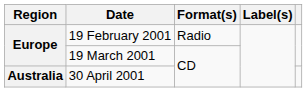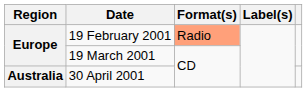(194, 35) no background -> (194, 35) lightsalmon background
